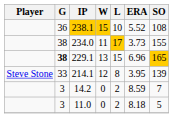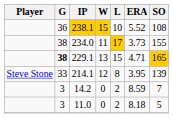(137, 58) 6.96 -> (137, 58) 4.71
